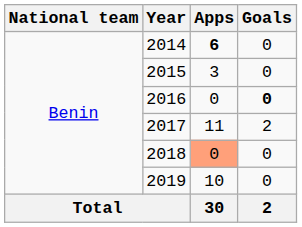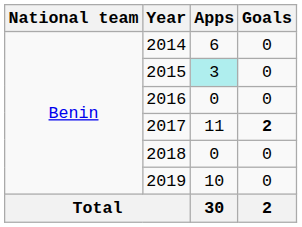(214, 45) bold -> (214, 45) normal
(214, 72) no background -> (214, 72) paleturquoise background
(267, 100) bold -> (267, 100) normal
(267, 127) normal -> (267, 127) bold
(214, 154) lightsalmon background -> (214, 154) no background
